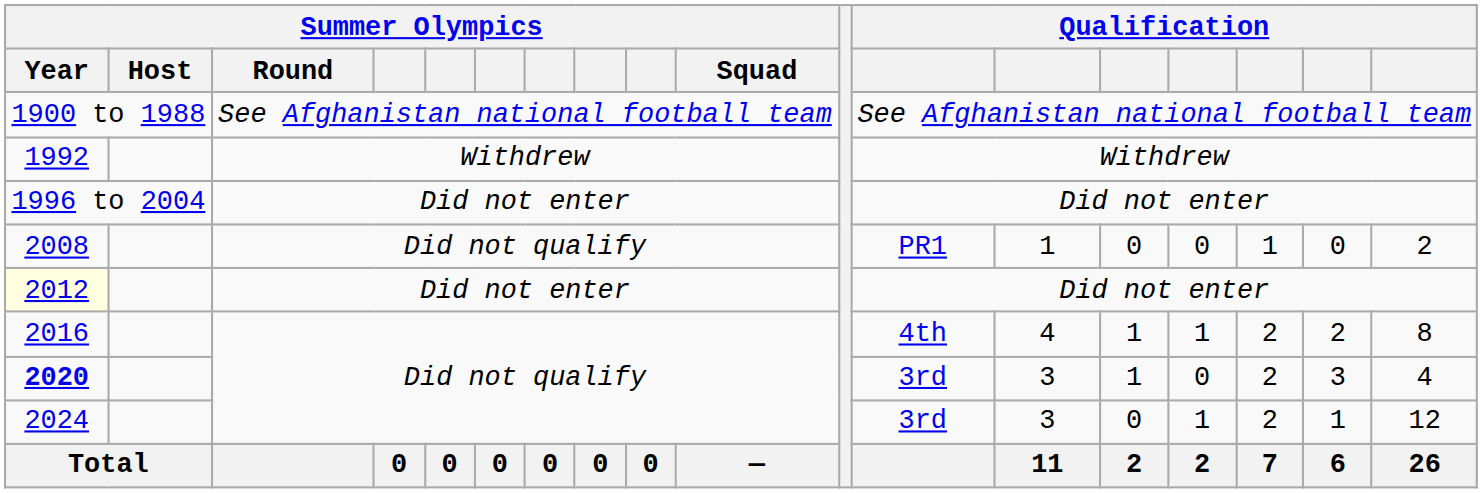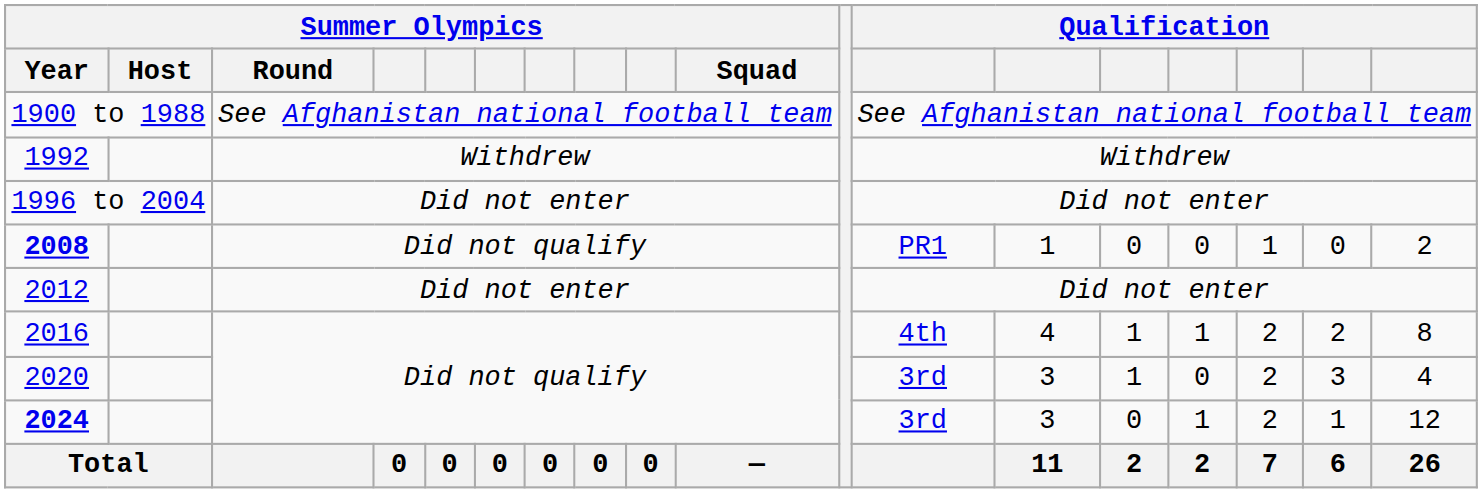(57, 246) normal -> (57, 246) bold
(57, 290) lightyellow background -> (57, 290) no background
(57, 378) bold -> (57, 378) normal
(57, 422) normal -> (57, 422) bold
